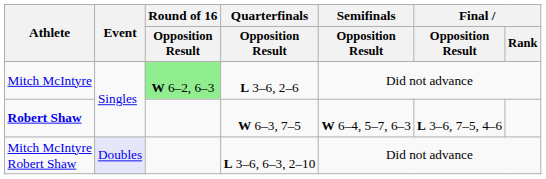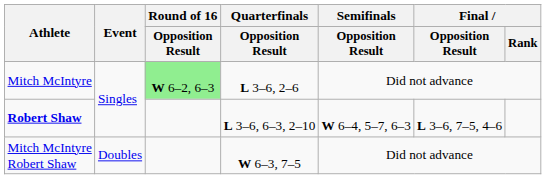(269, 126) W 6–3, 7–5 -> (269, 126) L 3–6, 6–3, 2–10
(120, 155) lavender background -> (120, 155) no background
(269, 163) L 3–6, 6–3, 2–10 -> (269, 163) W 6–3, 7–5
